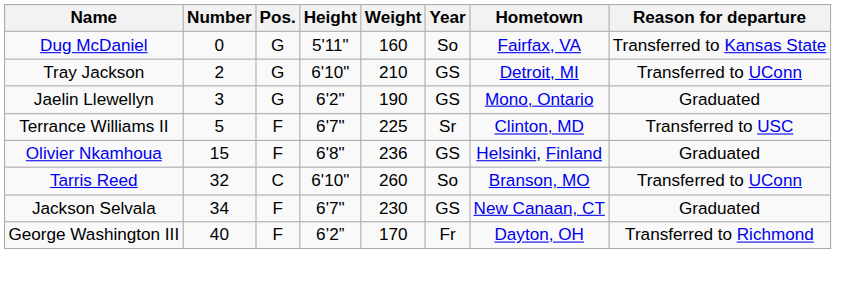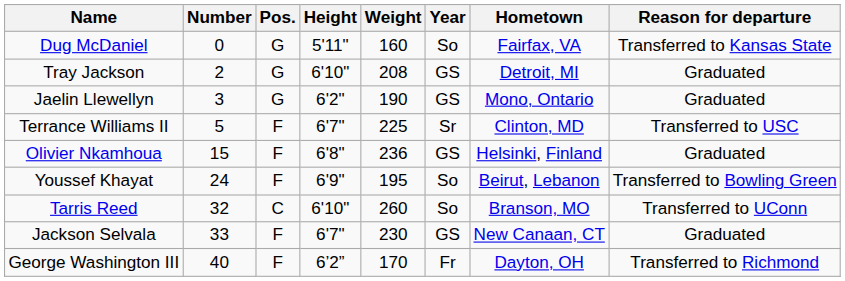(393, 72) 210 -> (393, 72) 208
(719, 72) Transferred to UConn -> (725, 72) Graduated
+ row: (94, 180)
(219, 208) 34 -> (219, 235) 33
